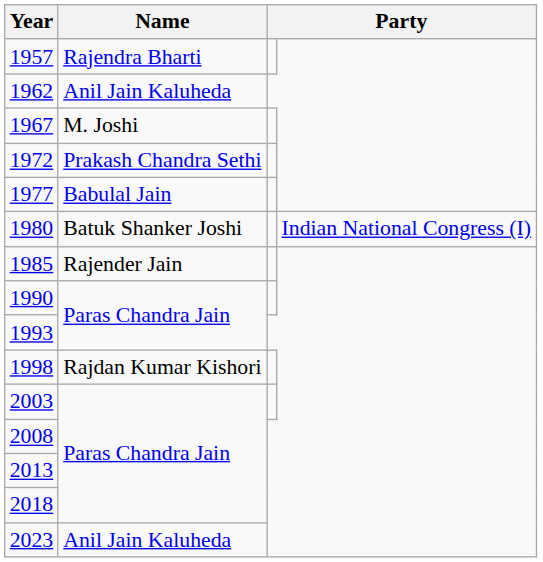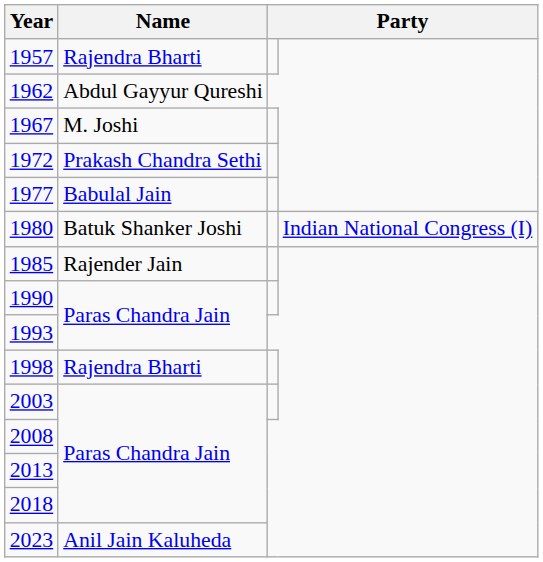(147, 90) Anil Jain Kaluheda -> (163, 90) Abdul Gayyur Qureshi
(162, 366) Rajdan Kumar Kishori -> (132, 366) Rajendra Bharti
